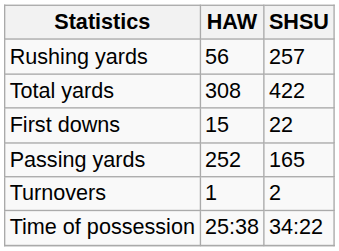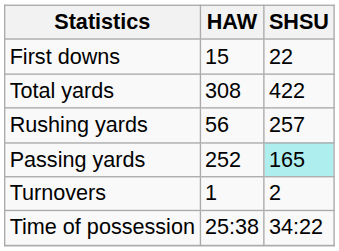rows swapped: (65, 124) <-> (79, 56)
(287, 159) no background -> (287, 159) paleturquoise background
